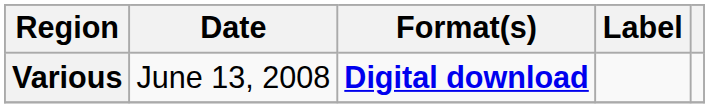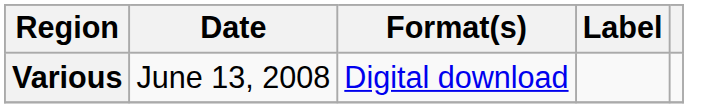(467, 77) bold -> (456, 77) normal
